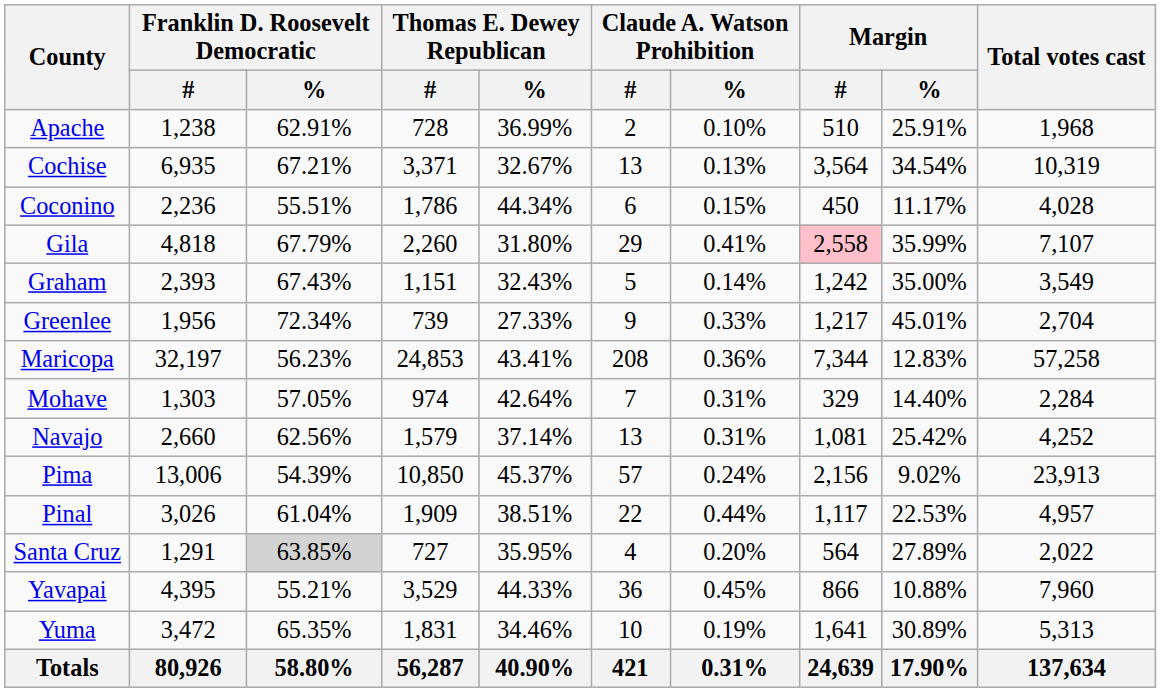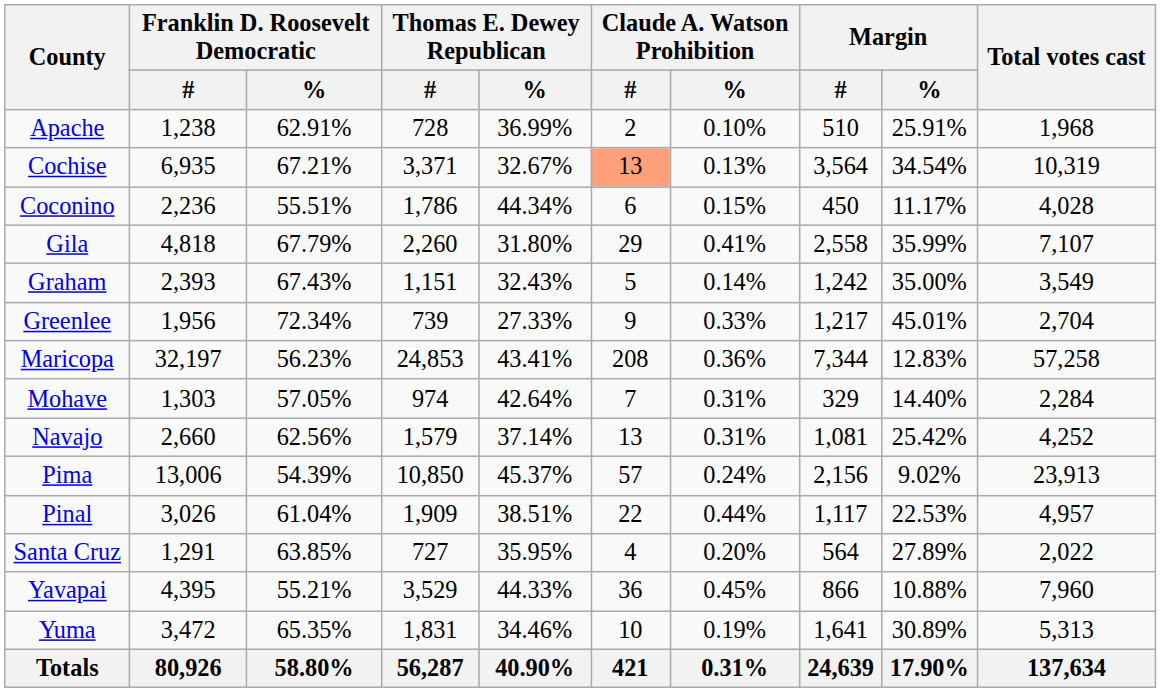(630, 166) no background -> (630, 166) lightsalmon background
(841, 243) pink background -> (841, 243) no background
(314, 552) lightgrey background -> (314, 552) no background
